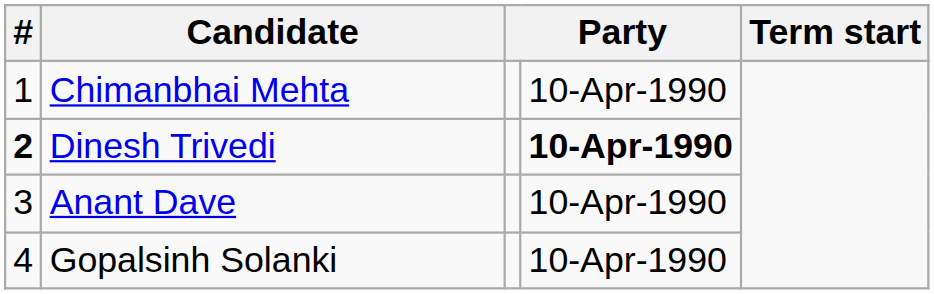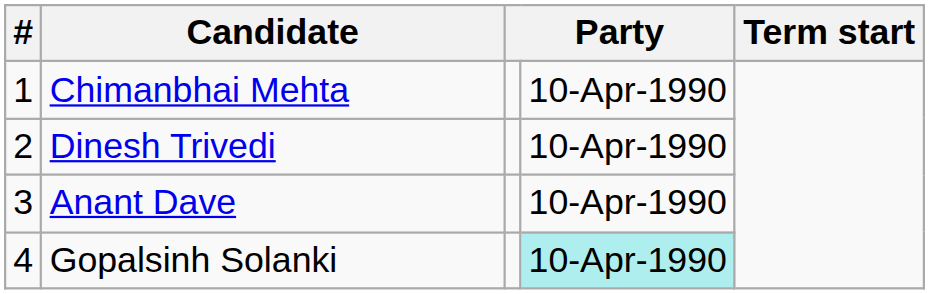(23, 145) bold -> (23, 145) normal
(631, 145) bold -> (628, 145) normal
(628, 259) no background -> (628, 259) paleturquoise background
